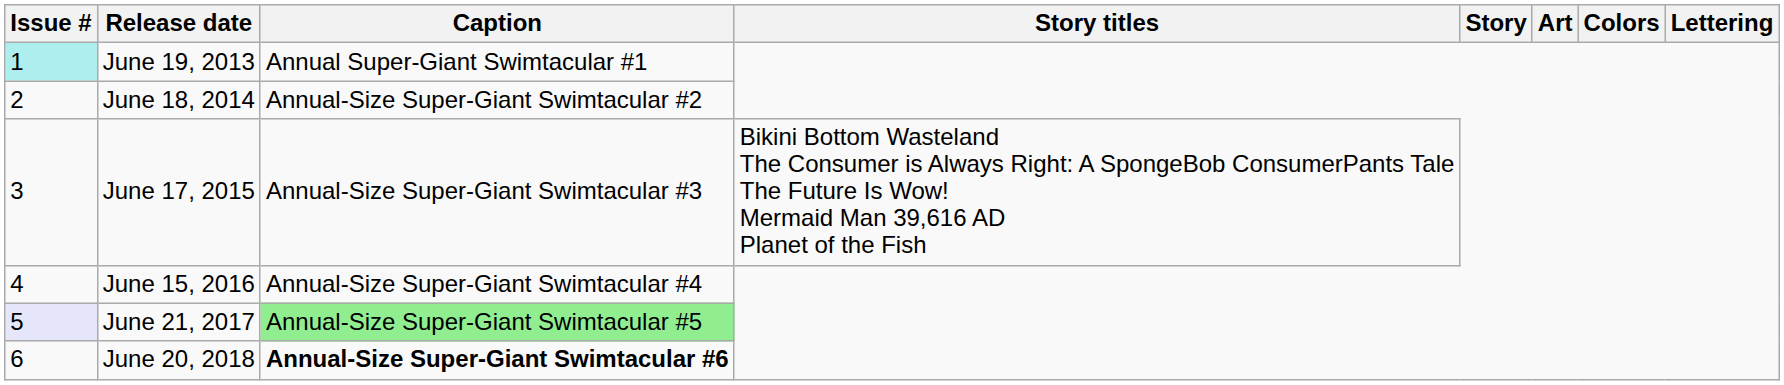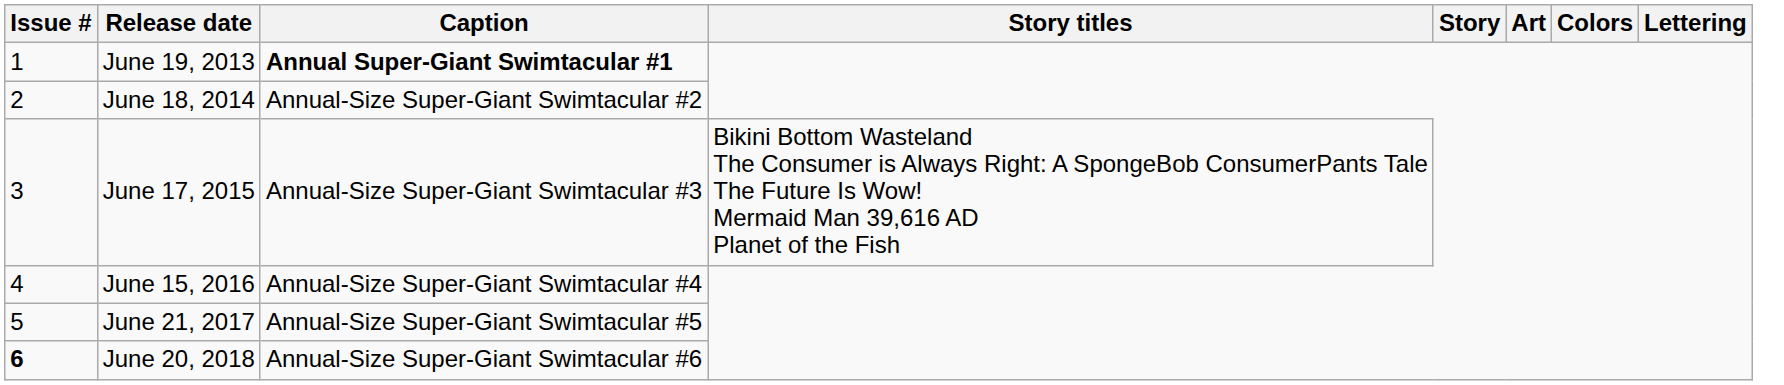(17, 61) paleturquoise background -> (17, 61) no background
(457, 61) normal -> (469, 61) bold
(17, 321) lavender background -> (17, 321) no background
(484, 321) lightgreen background -> (484, 321) no background
(17, 359) normal -> (17, 359) bold
(497, 359) bold -> (484, 359) normal
